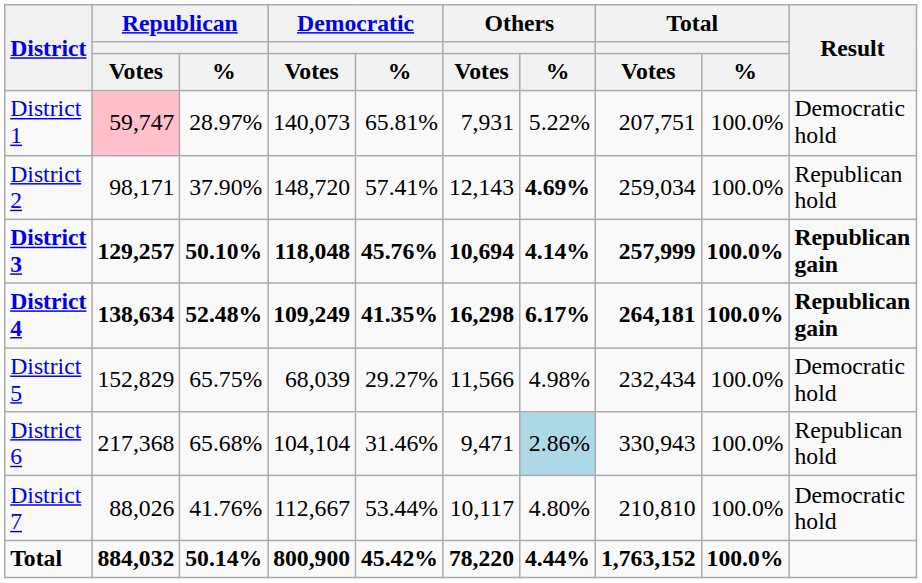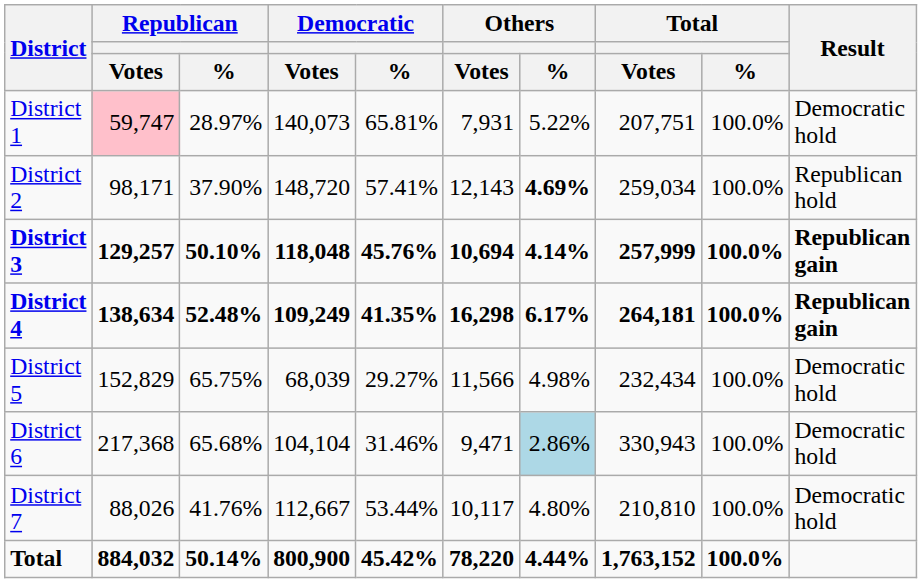(848, 443) Republican hold -> (850, 443) Democratic hold
